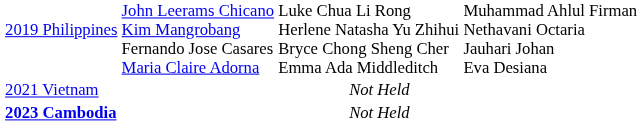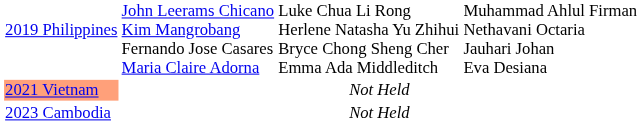(52, 90) no background -> (52, 90) lightsalmon background
(61, 113) bold -> (58, 113) normal
